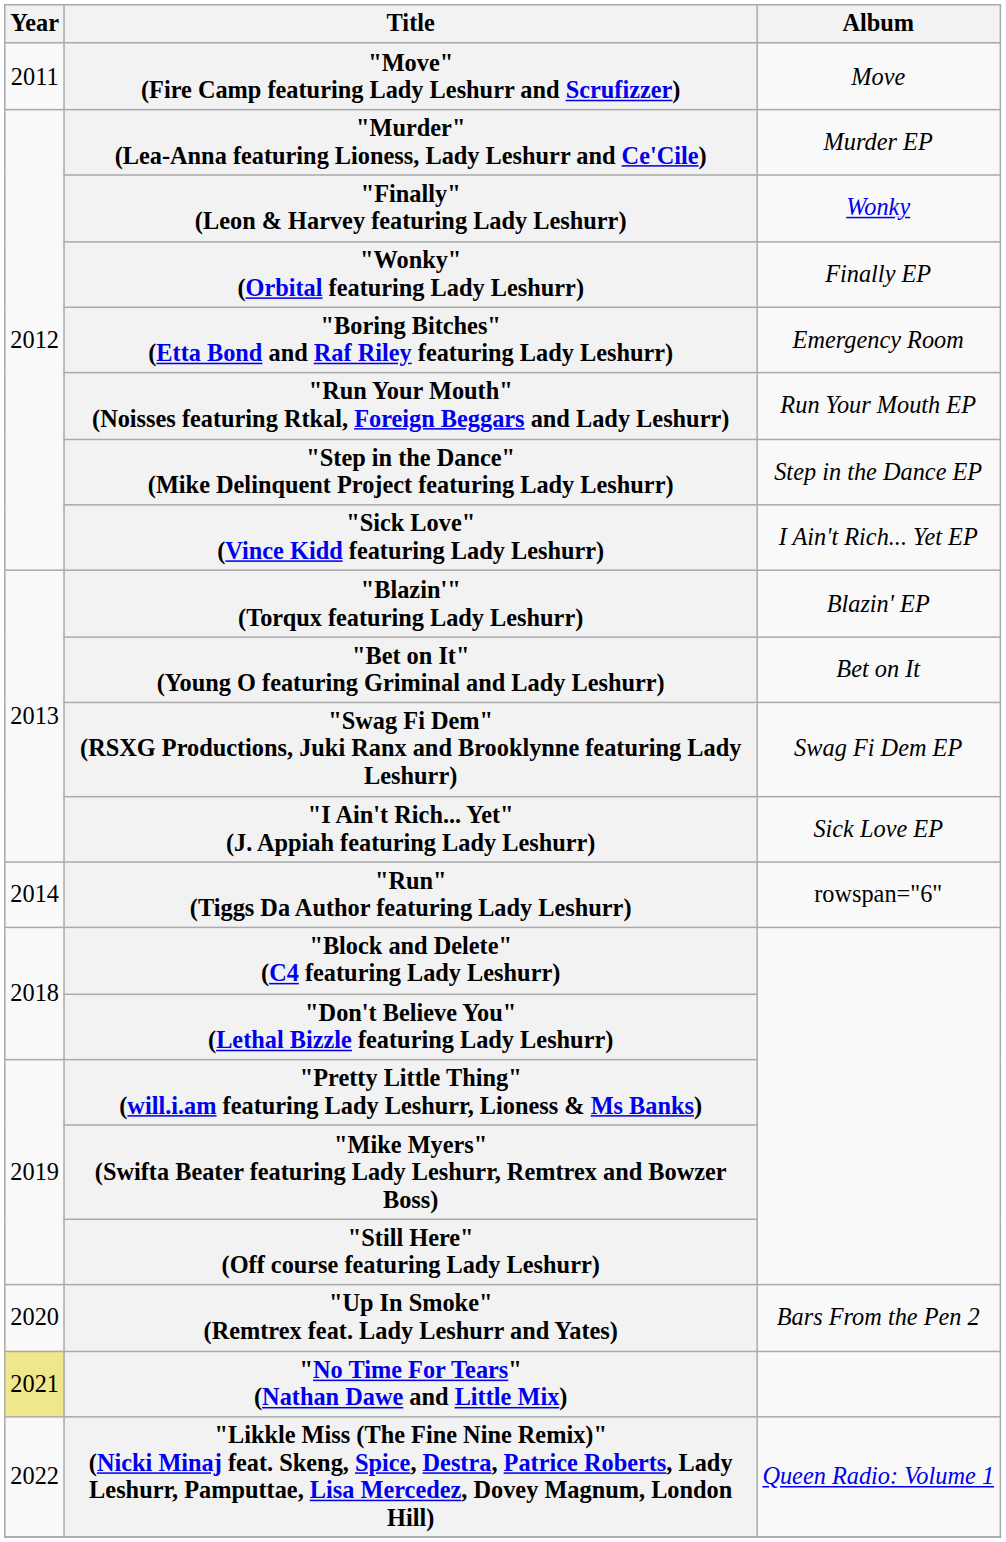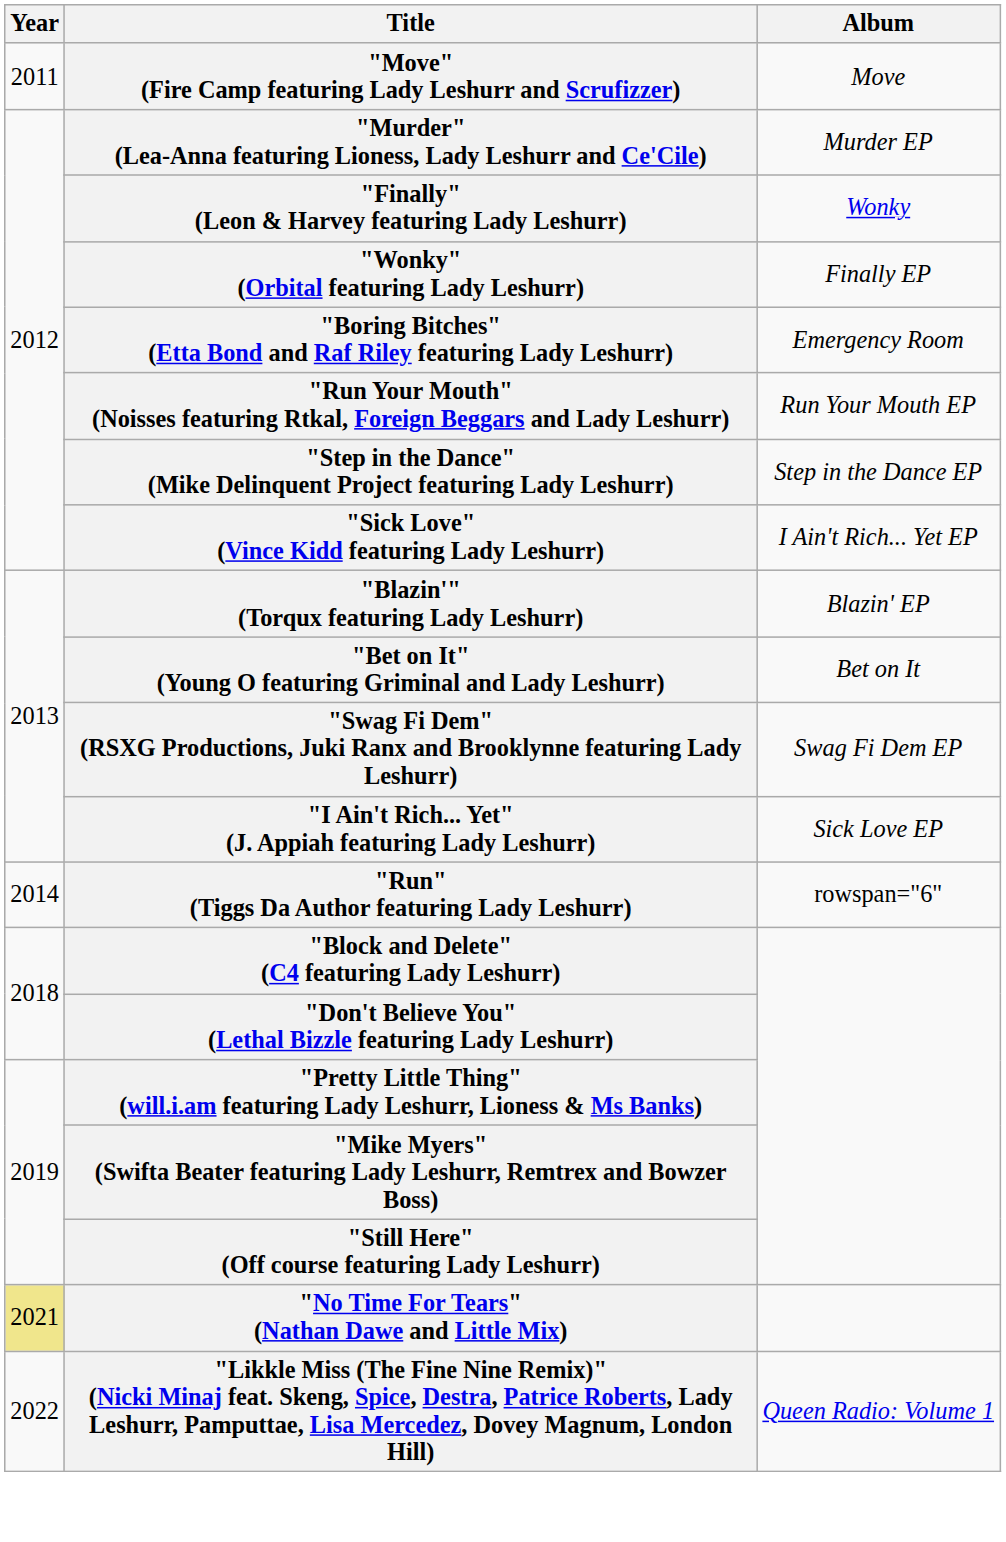- row: (411, 1317)
